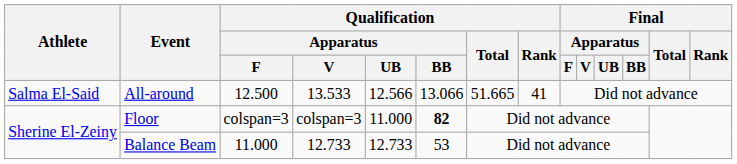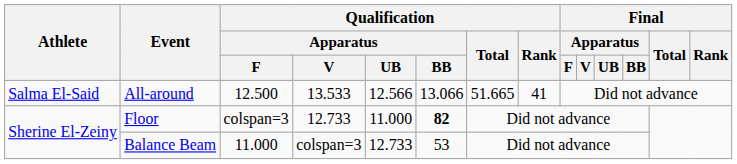(329, 119) colspan=3 -> (329, 119) 12.733
(329, 145) 12.733 -> (329, 145) colspan=3
